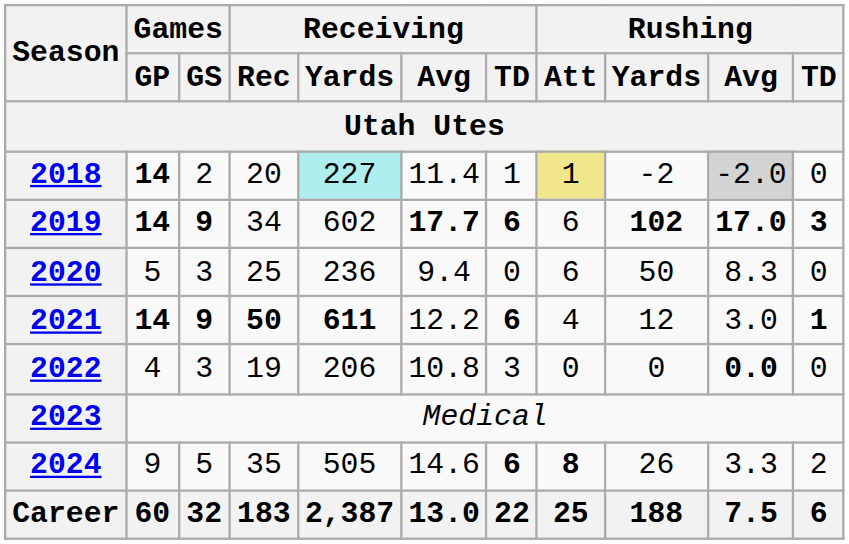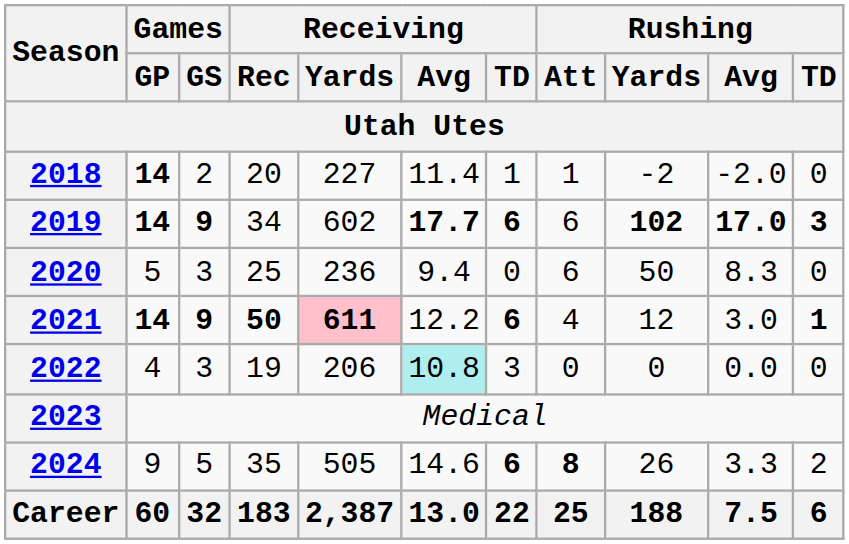(350, 175) paleturquoise background -> (350, 175) no background
(571, 175) khaki background -> (571, 175) no background
(751, 175) lightgrey background -> (751, 175) no background
(350, 321) no background -> (350, 321) pink background
(444, 369) no background -> (444, 369) paleturquoise background
(751, 369) bold -> (751, 369) normal
